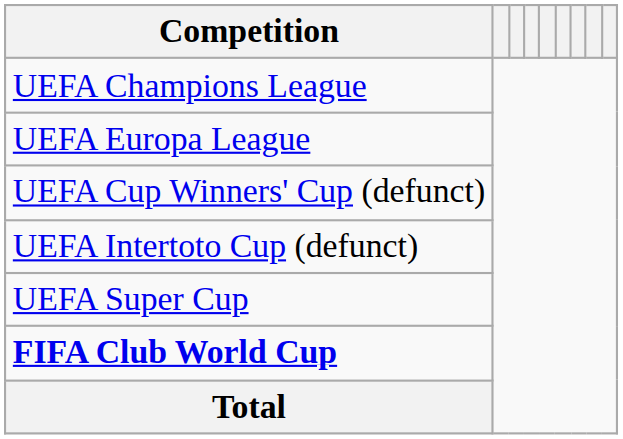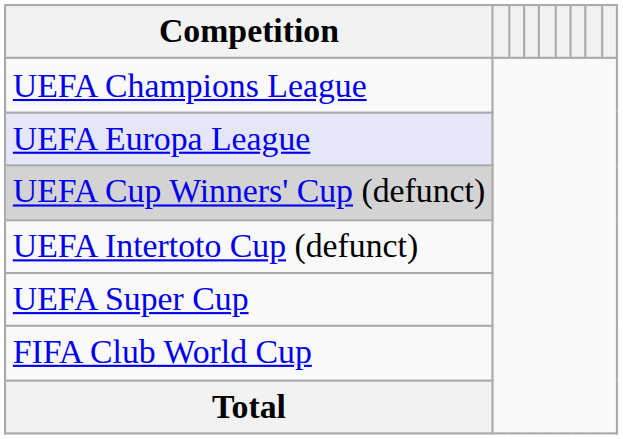(162, 138) no background -> (162, 138) lavender background
(249, 191) no background -> (249, 191) lightgrey background
(175, 352) bold -> (162, 352) normal
